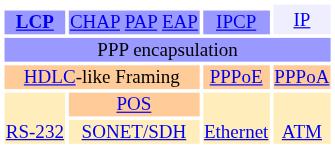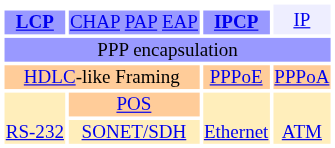(236, 22) normal -> (236, 22) bold
